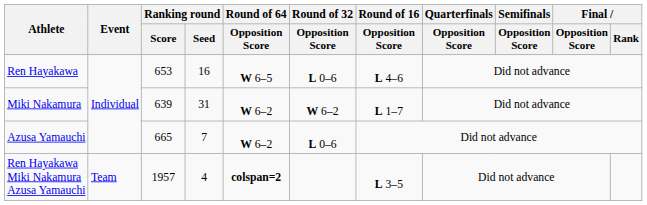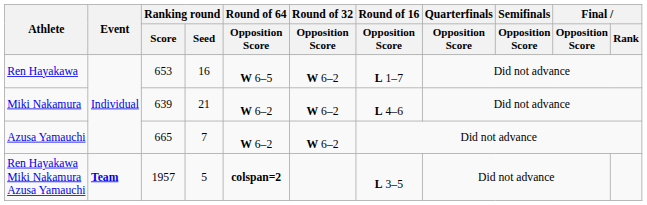(323, 78) L 0–6 -> (323, 78) W 6–2
(389, 78) L 4–6 -> (389, 78) L 1–7
(204, 104) 31 -> (204, 104) 21
(389, 111) L 1–7 -> (389, 111) L 4–6
(323, 144) L 0–6 -> (323, 144) W 6–2
(104, 177) normal -> (105, 177) bold
(204, 177) 4 -> (204, 177) 5
